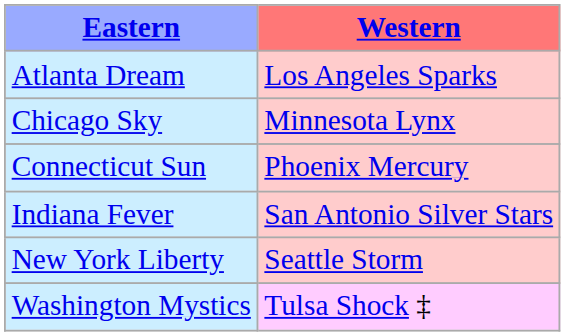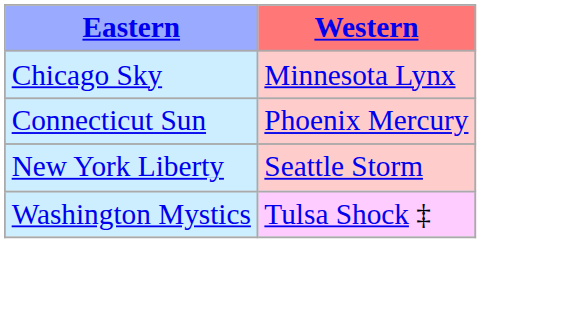- row: (98, 74)
- row: (93, 213)
